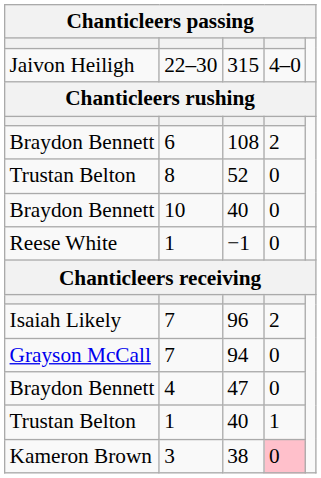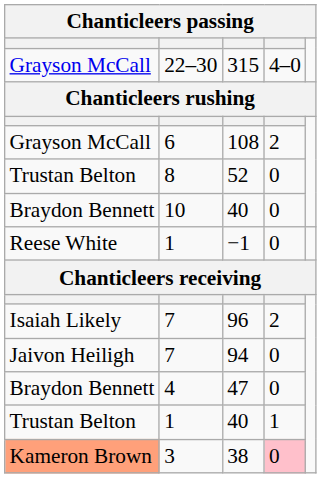(72, 64) Jaivon Heiligh -> (80, 64) Grayson McCall
(82, 142) Braydon Bennett -> (80, 142) Grayson McCall
(80, 354) Grayson McCall -> (72, 354) Jaivon Heiligh
(81, 455) no background -> (81, 455) lightsalmon background
